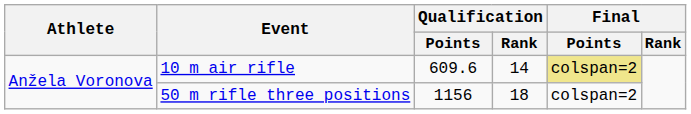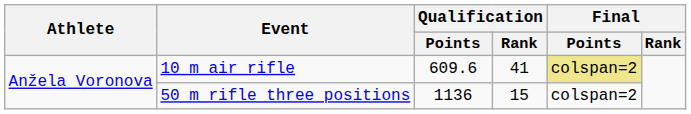(519, 69) 14 -> (519, 69) 41
(453, 96) 1156 -> (453, 96) 1136
(519, 96) 18 -> (519, 96) 15
